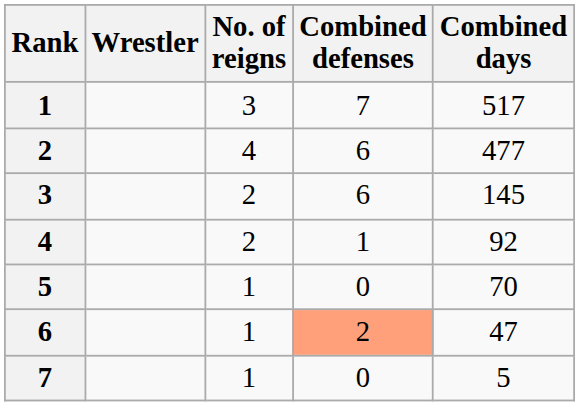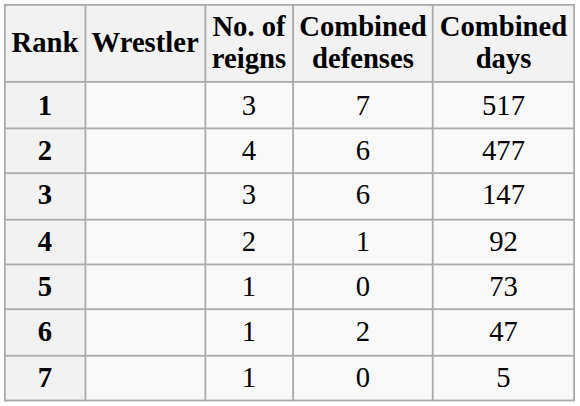(249, 195) 2 -> (249, 195) 3
(503, 195) 145 -> (503, 195) 147
(503, 286) 70 -> (503, 286) 73
(363, 331) lightsalmon background -> (363, 331) no background
